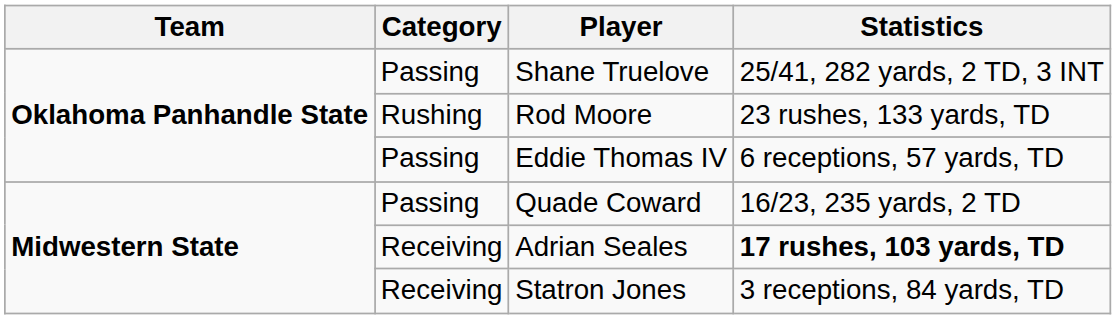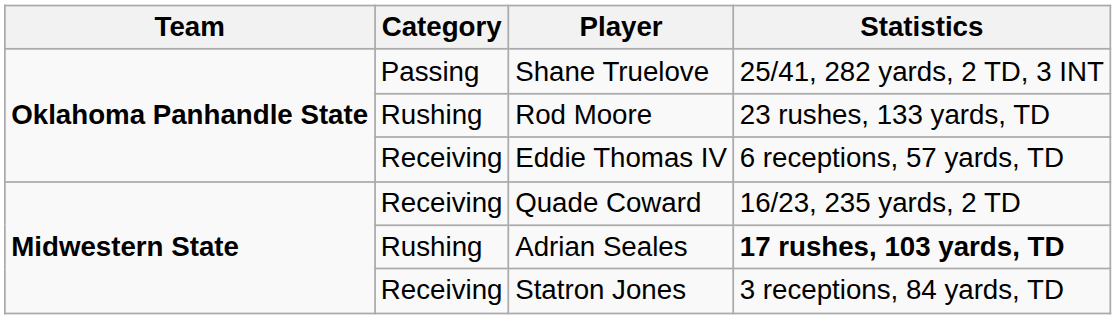(430, 158) Passing -> (442, 158) Receiving
(430, 202) Passing -> (442, 202) Receiving
(442, 246) Receiving -> (432, 246) Rushing
